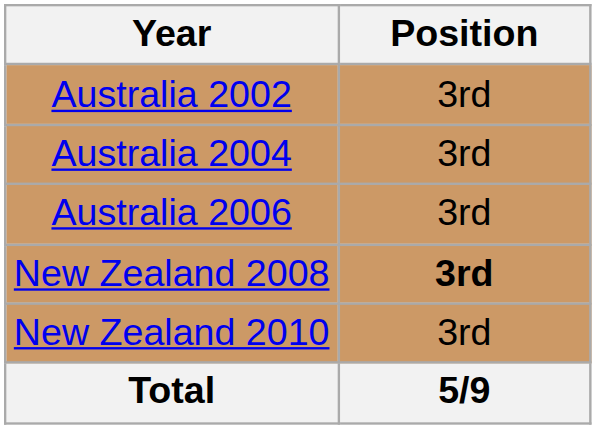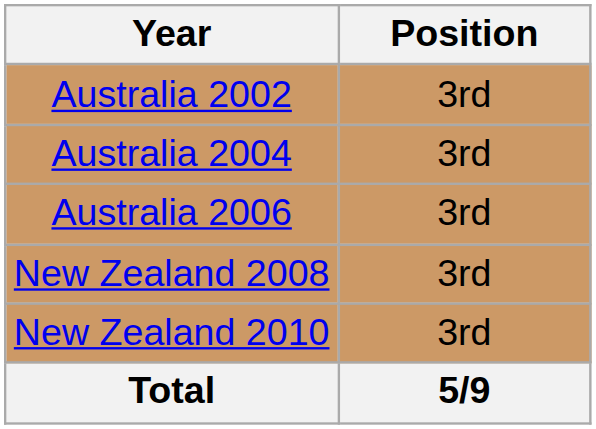(464, 272) bold -> (464, 272) normal
